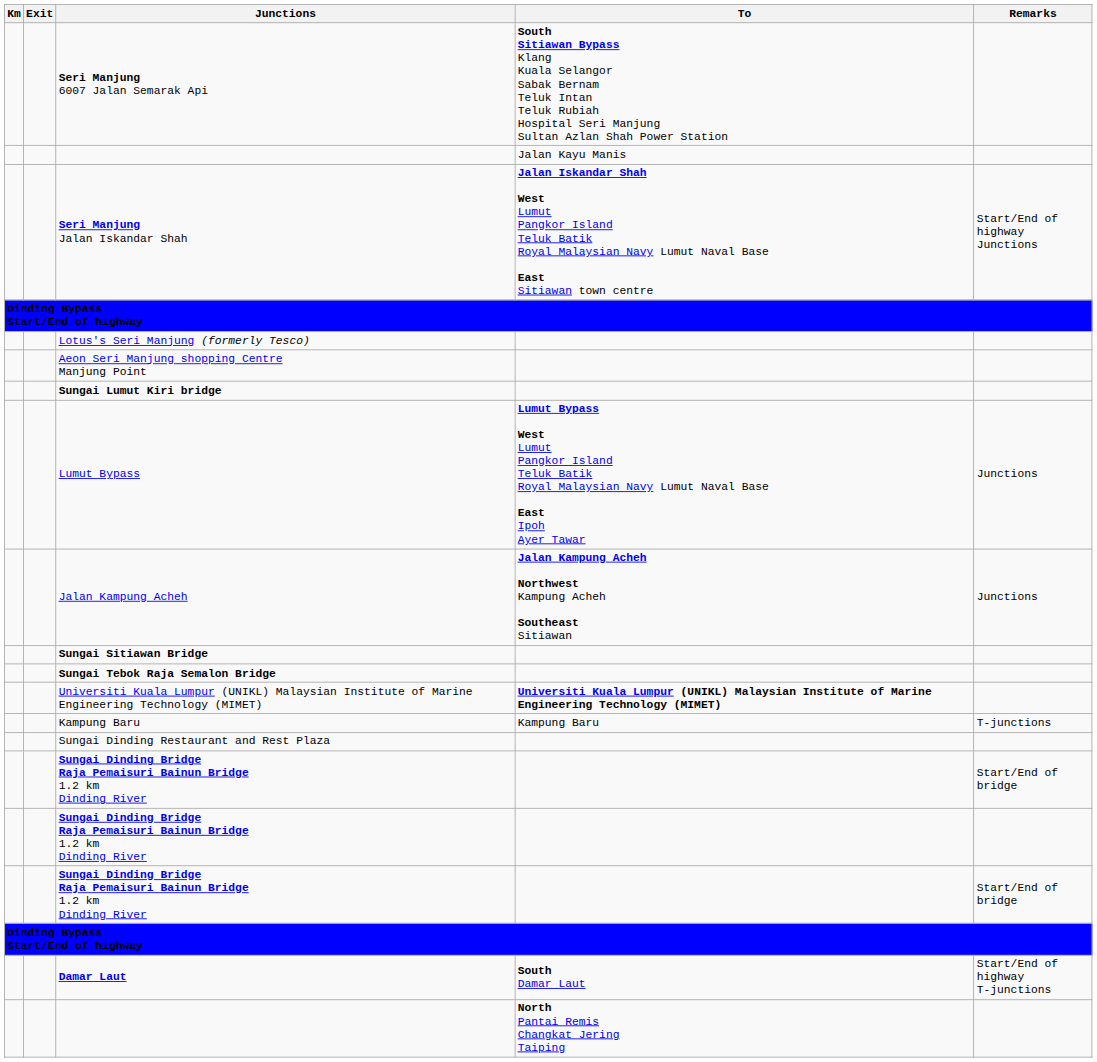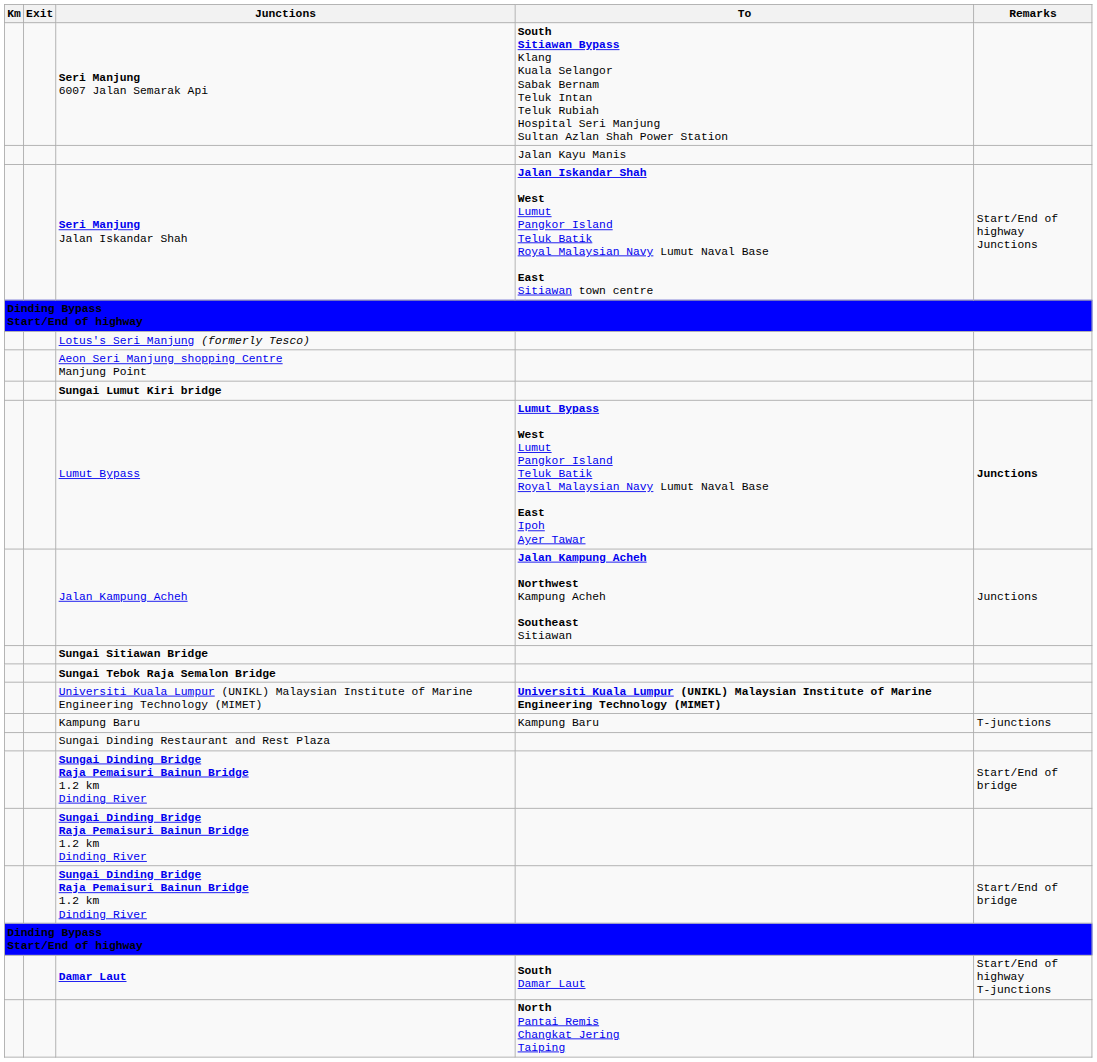(1007, 474) normal -> (1007, 474) bold
